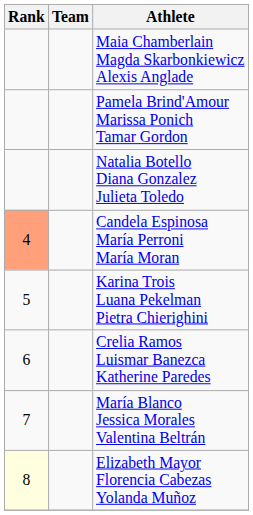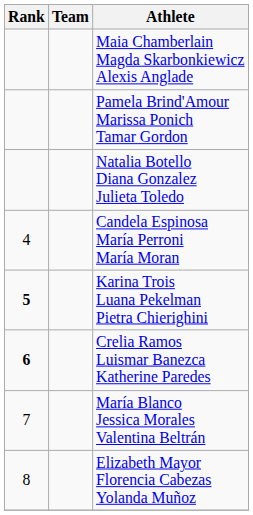(26, 239) lightsalmon background -> (26, 239) no background
(26, 300) normal -> (26, 300) bold
(26, 360) normal -> (26, 360) bold
(26, 480) lightyellow background -> (26, 480) no background
